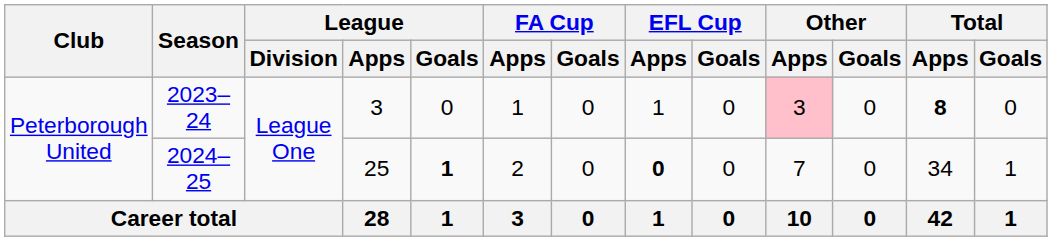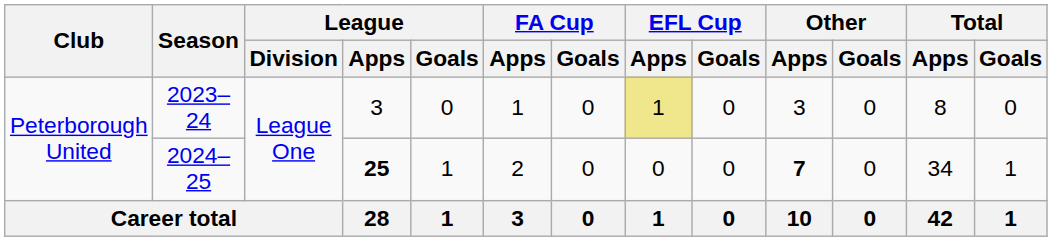(658, 107) no background -> (658, 107) khaki background
(799, 107) pink background -> (799, 107) no background
(940, 107) bold -> (940, 107) normal
(377, 168) normal -> (377, 168) bold
(447, 168) bold -> (447, 168) normal
(658, 168) bold -> (658, 168) normal
(799, 168) normal -> (799, 168) bold
